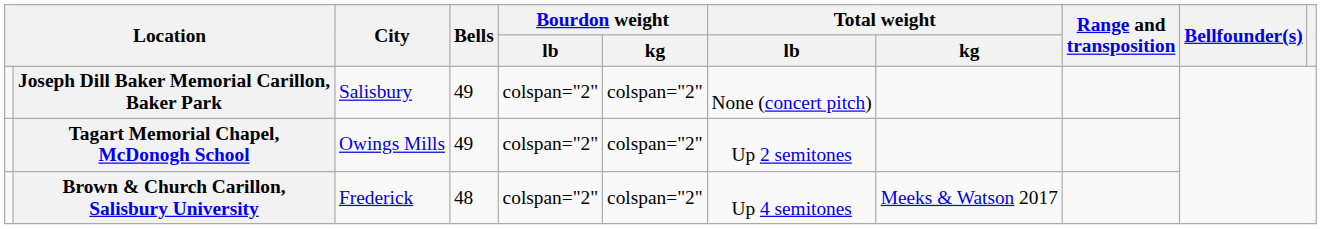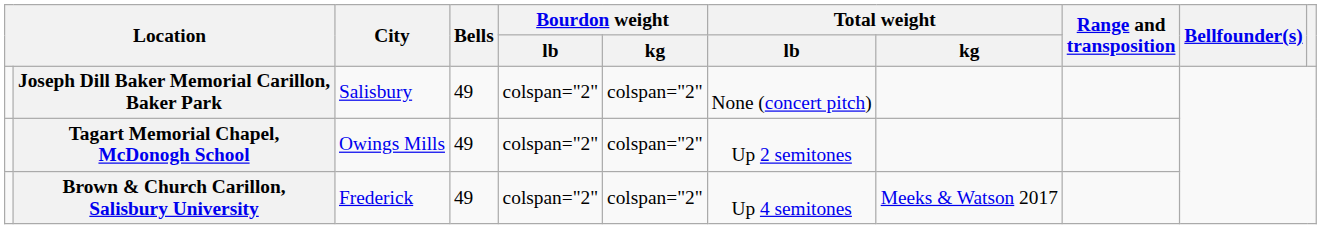(464, 197) 48 -> (464, 197) 49
